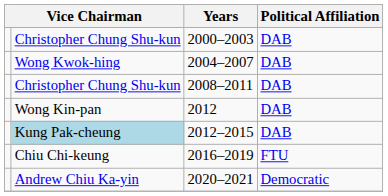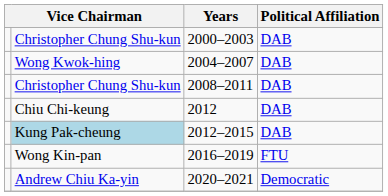(58, 109) Wong Kin-pan -> (62, 109) Chiu Chi-keung
(62, 156) Chiu Chi-keung -> (58, 156) Wong Kin-pan
